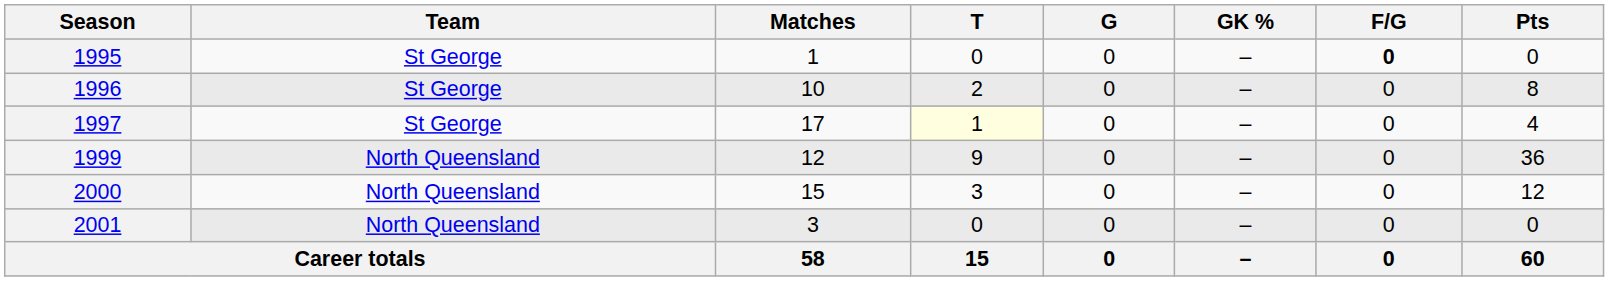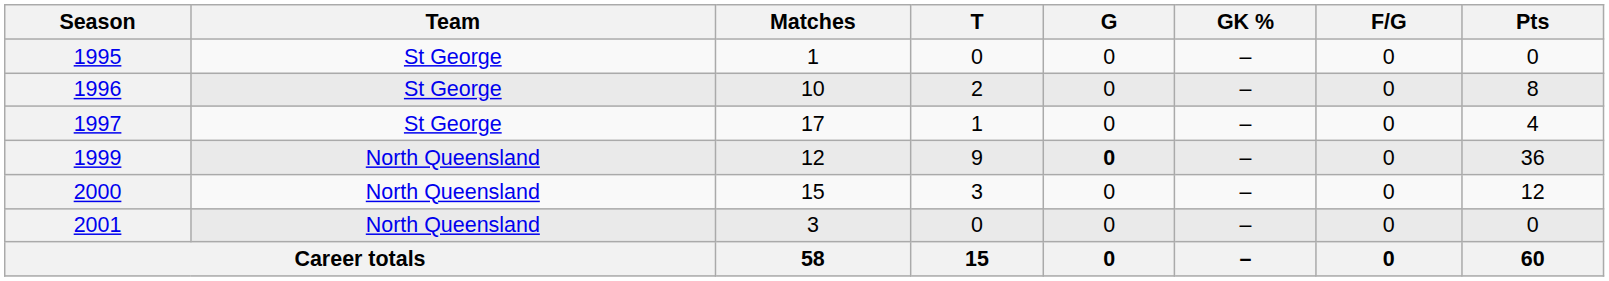(1389, 56) bold -> (1389, 56) normal
(977, 124) lightyellow background -> (977, 124) no background
(1109, 158) normal -> (1109, 158) bold
